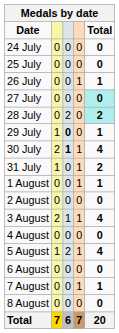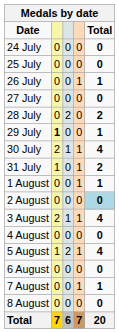(100, 99) paleturquoise background -> (100, 99) no background
(100, 116) paleturquoise background -> (100, 116) no background
(57, 133) normal -> (57, 133) bold
(68, 133) bold -> (68, 133) normal
(68, 150) bold -> (68, 150) normal
(100, 201) no background -> (100, 201) lightblue background
